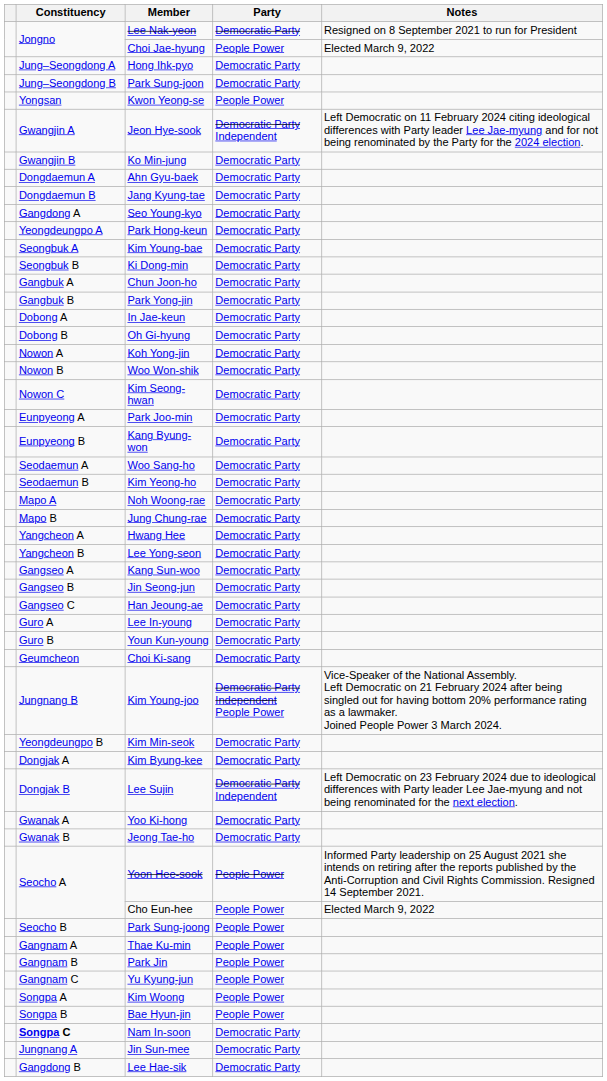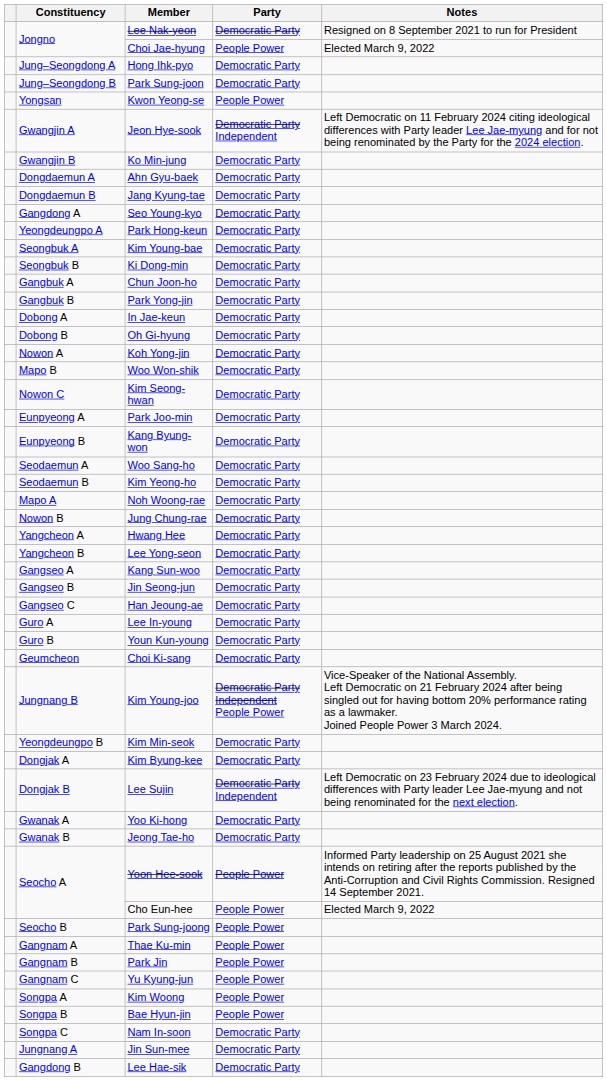(41, 370) Nowon B -> (38, 370) Mapo B
(38, 518) Mapo B -> (41, 518) Nowon B
(45, 1032) bold -> (43, 1032) normal
